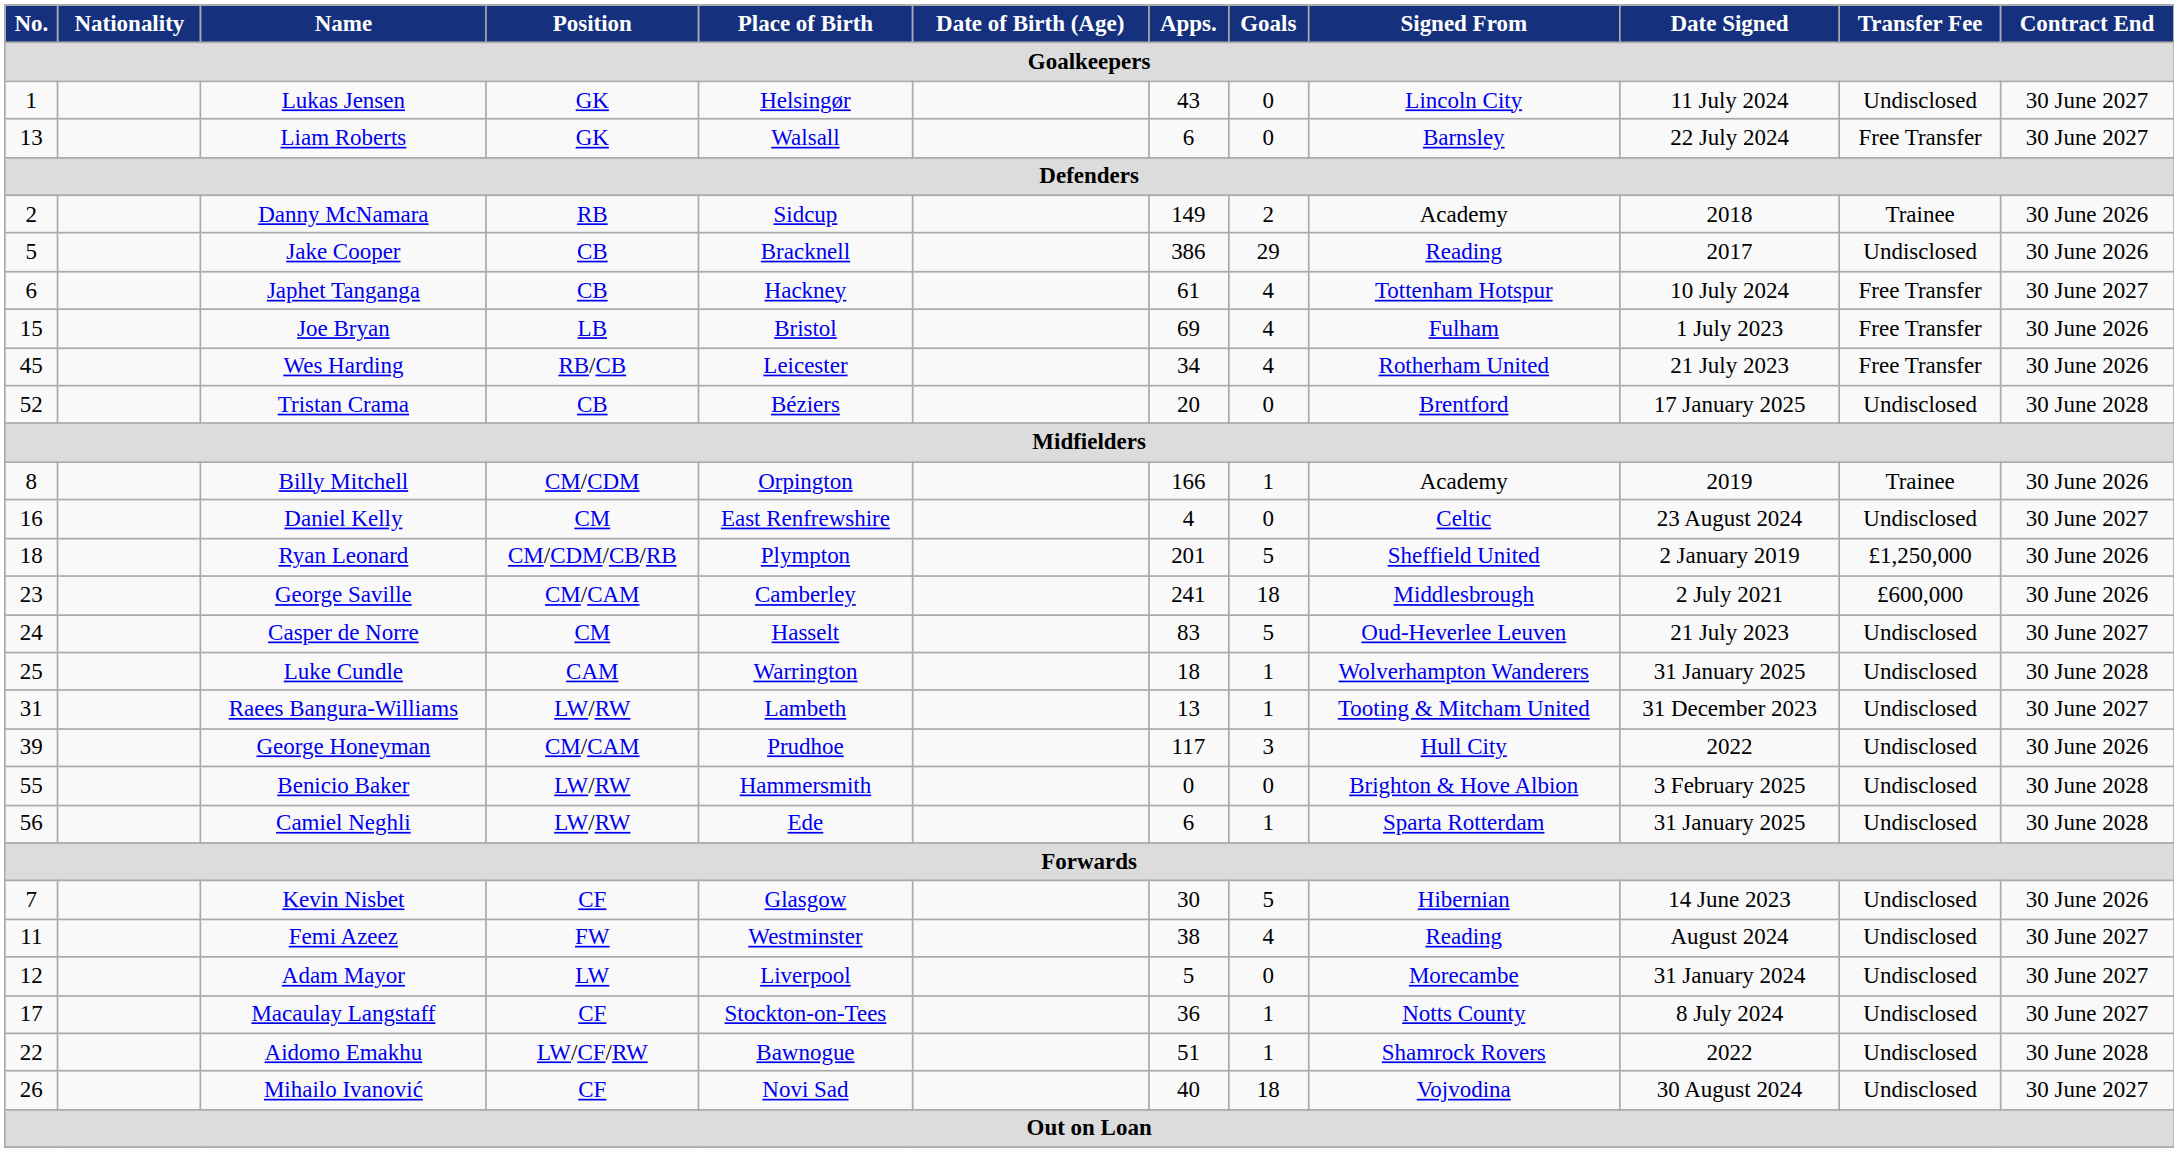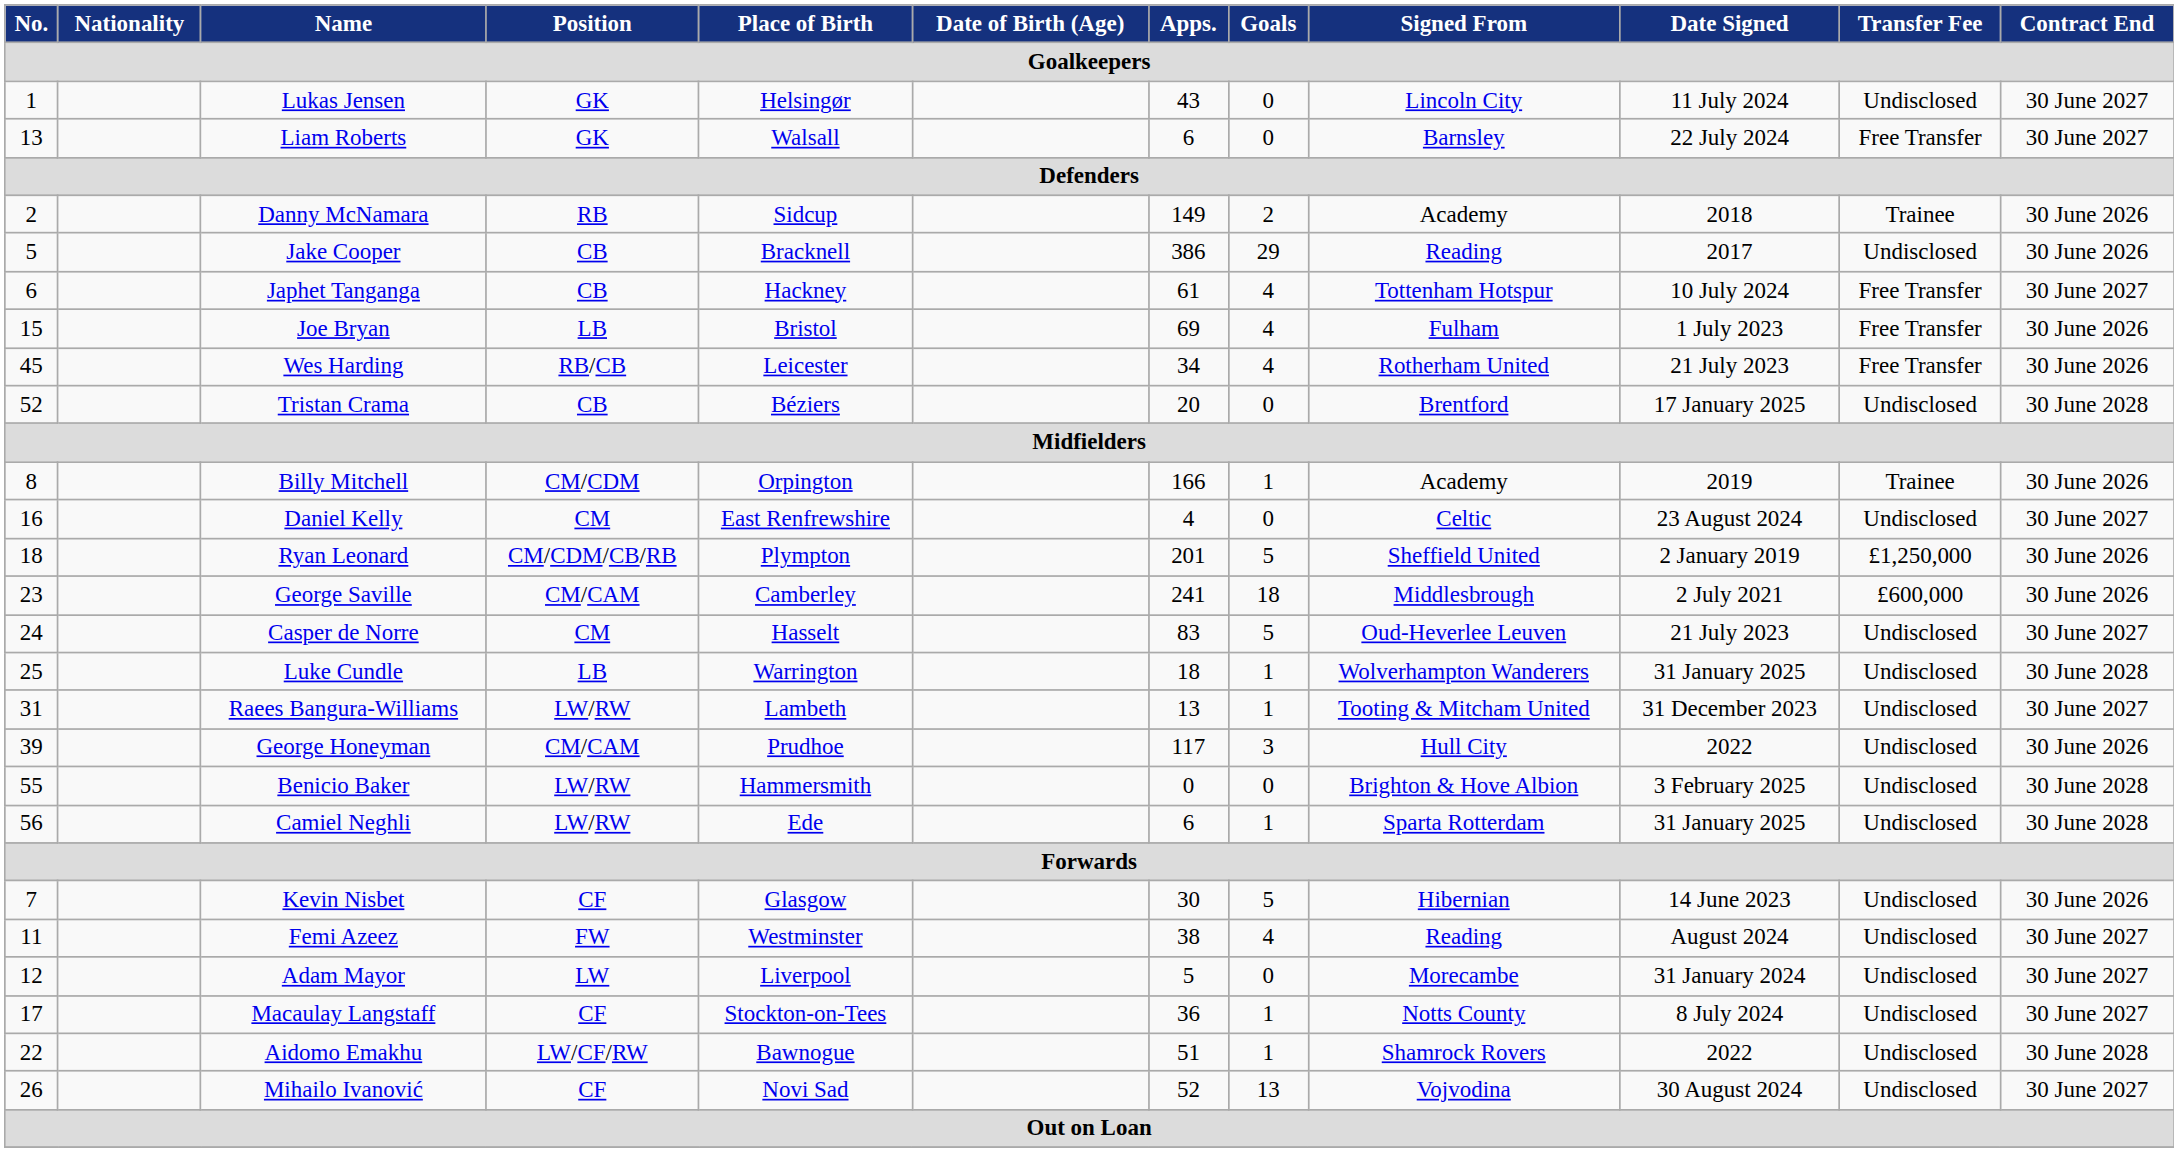(592, 670) CAM -> (592, 670) LB
(1188, 1089) 40 -> (1188, 1089) 52
(1268, 1089) 18 -> (1268, 1089) 13
